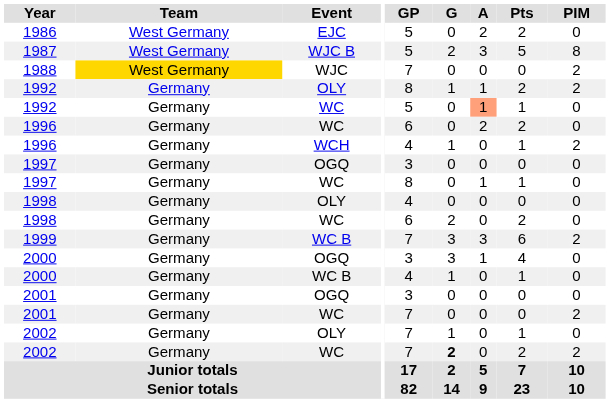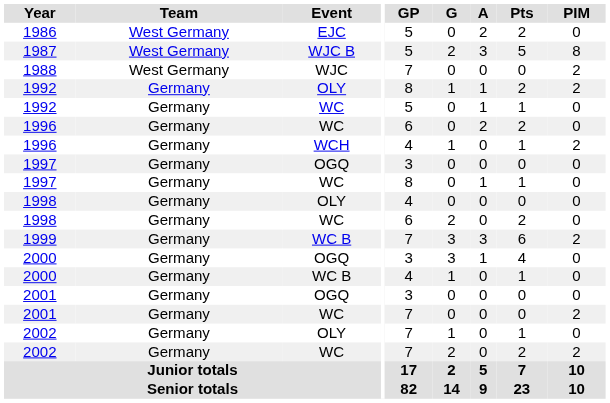(179, 69) gold background -> (179, 69) no background
(483, 107) lightsalmon background -> (483, 107) no background
(451, 351) bold -> (451, 351) normal
